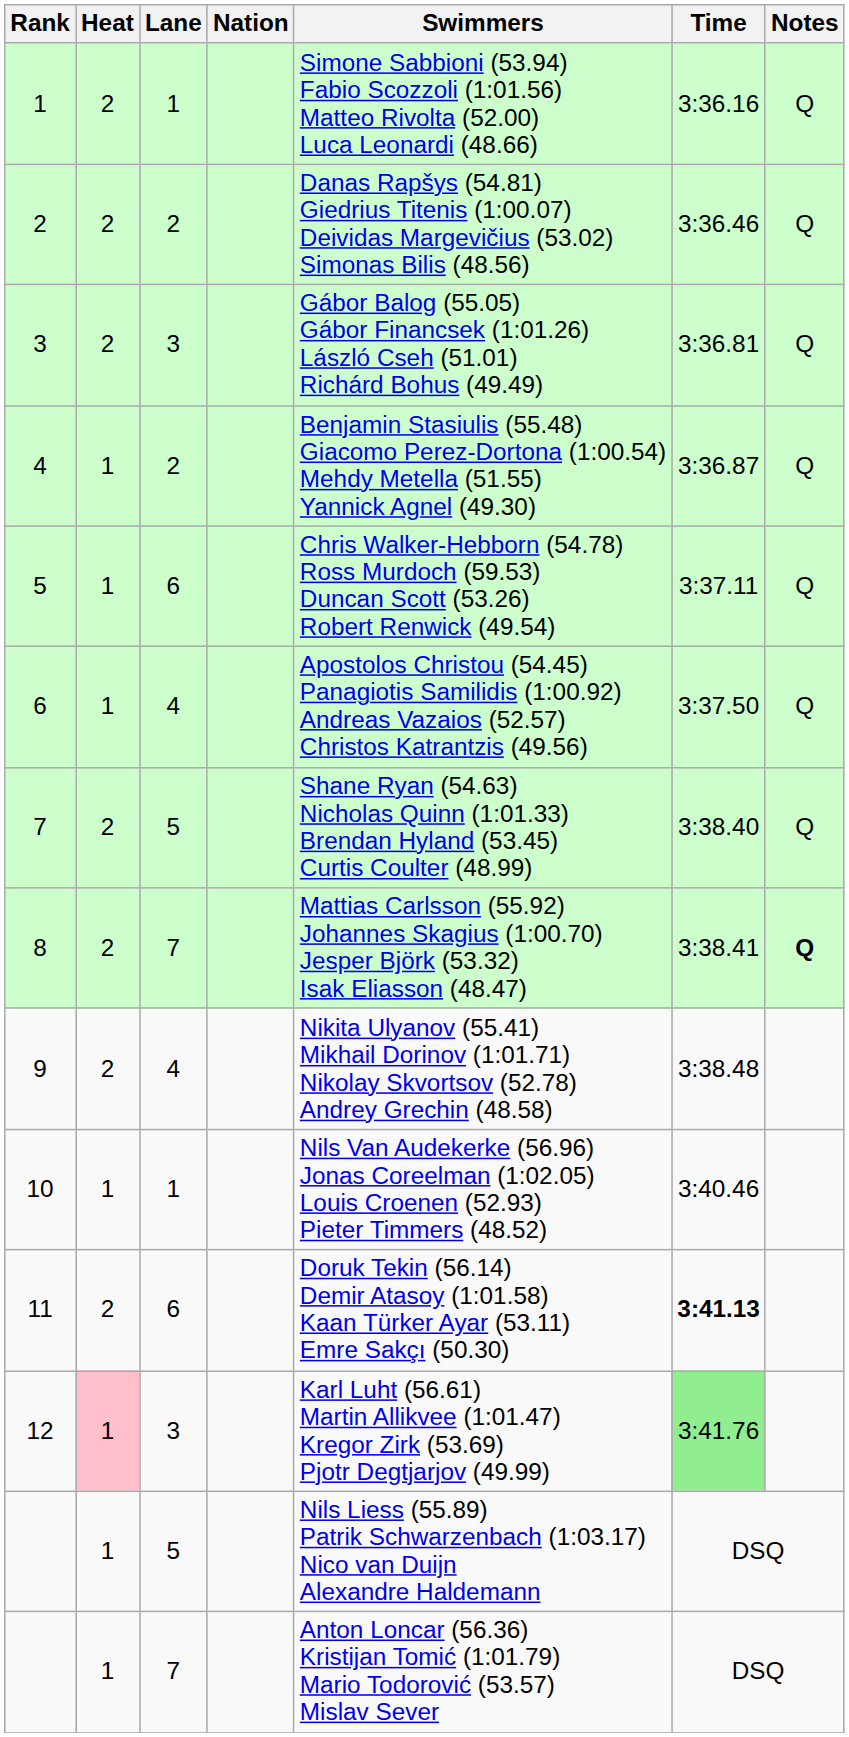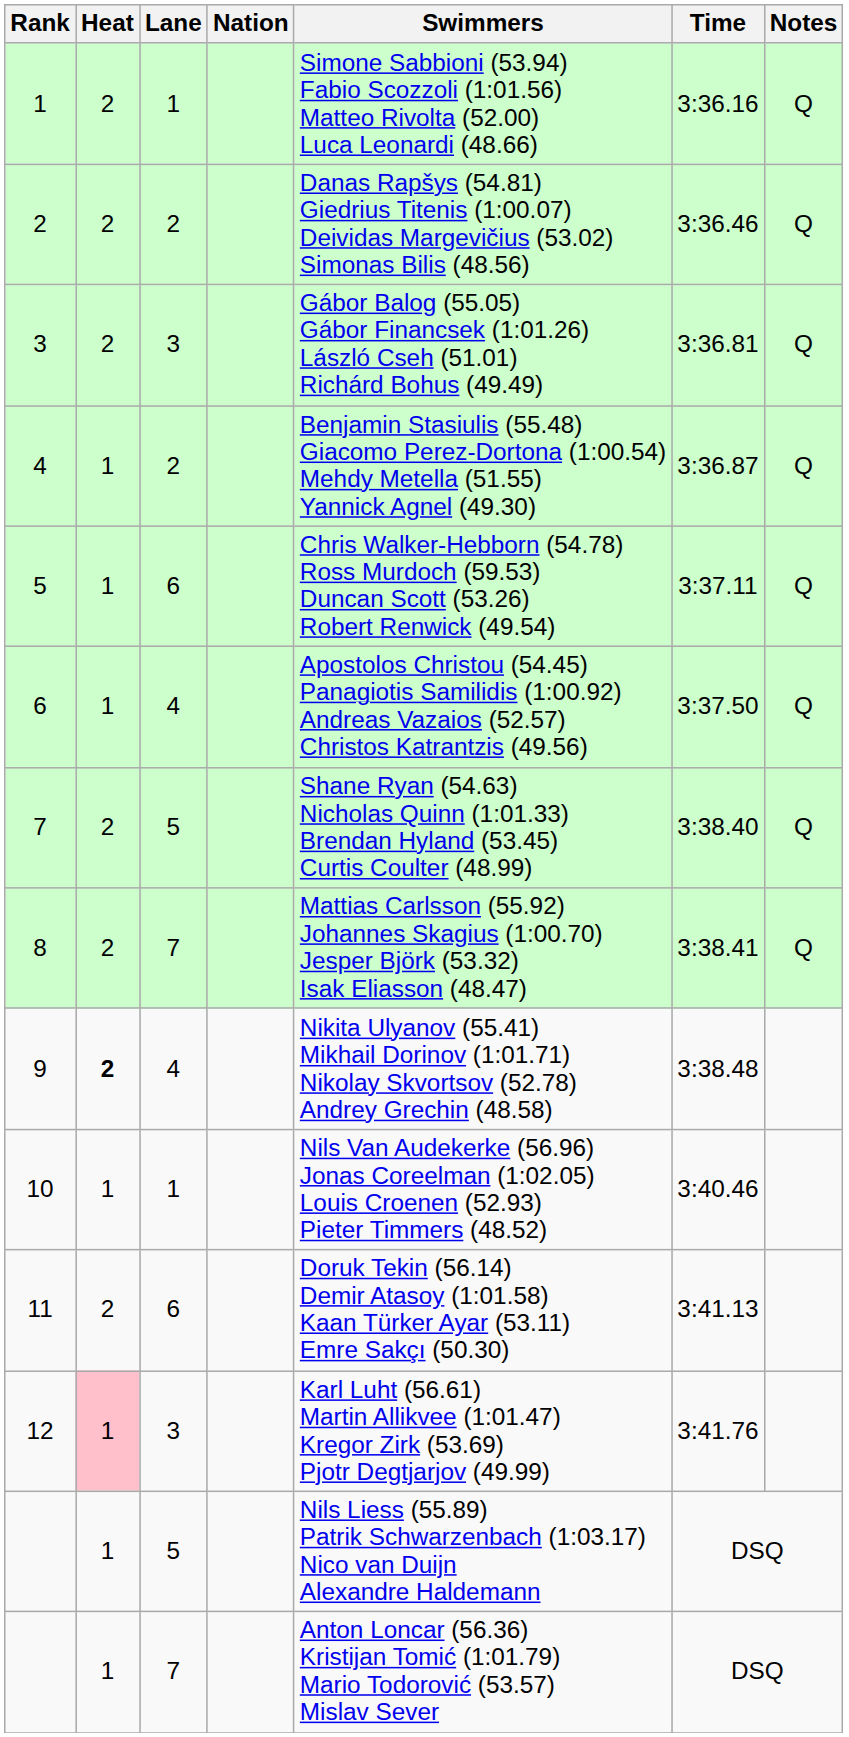(805, 947) bold -> (804, 947) normal
(107, 1068) normal -> (107, 1068) bold
(719, 1309) bold -> (718, 1309) normal
(719, 1430) lightgreen background -> (718, 1430) no background
